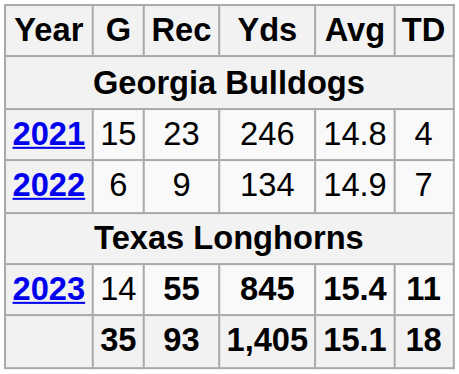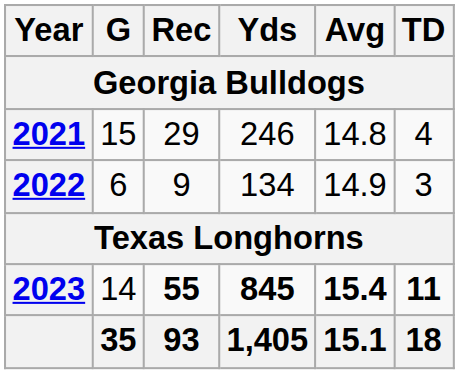(181, 133) 23 -> (181, 133) 29
(424, 185) 7 -> (424, 185) 3
